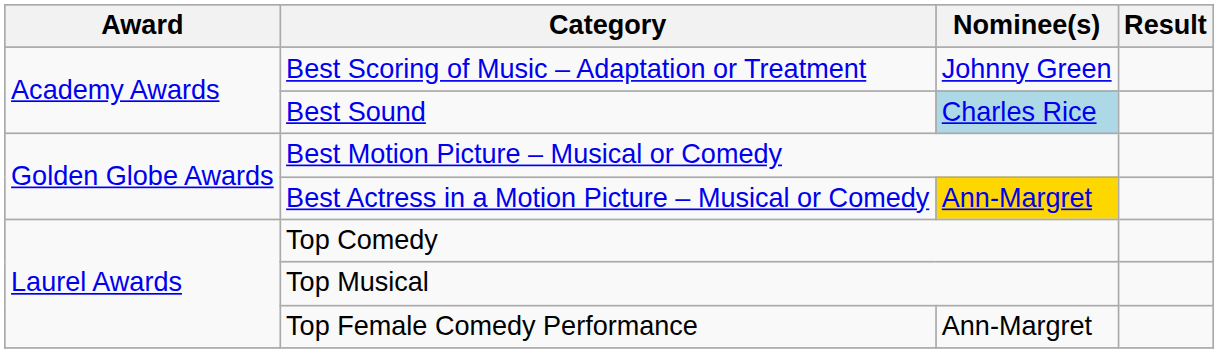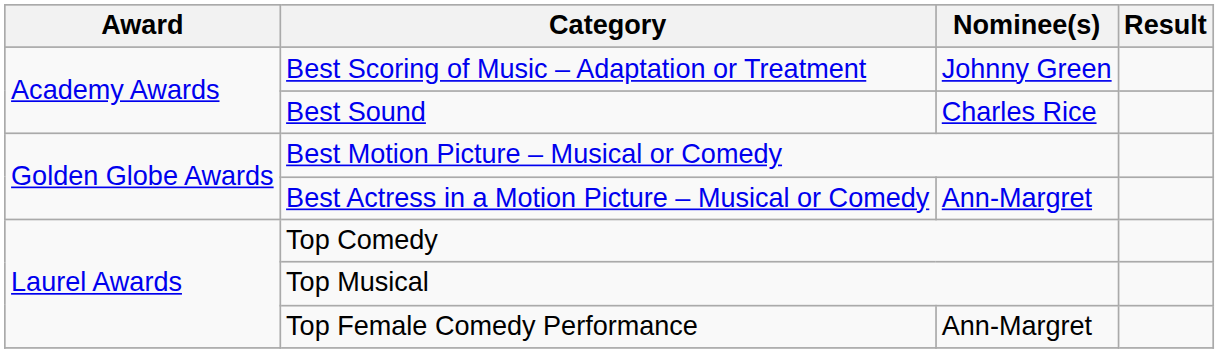(1019, 111) lightblue background -> (1019, 111) no background
(1017, 197) gold background -> (1017, 197) no background
